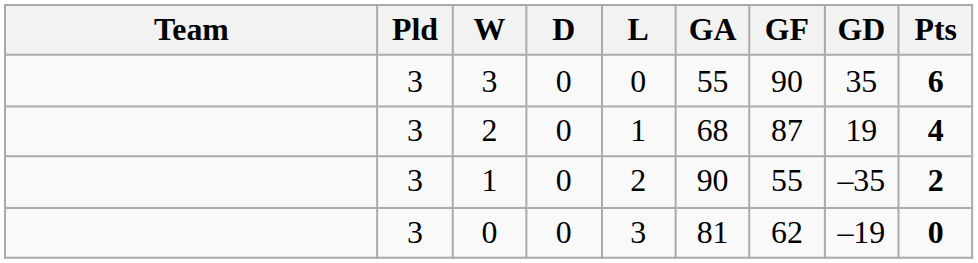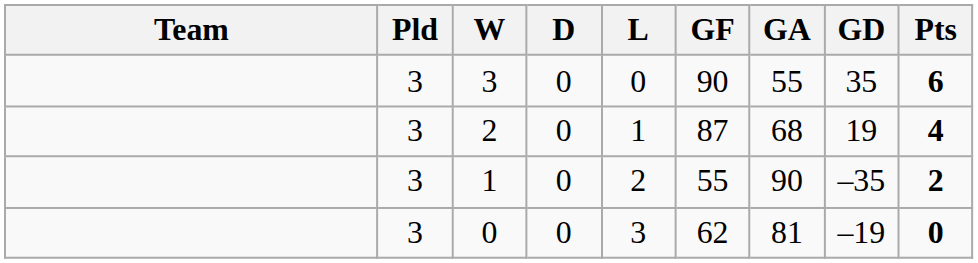columns swapped: (787, 29) <-> (713, 29)
